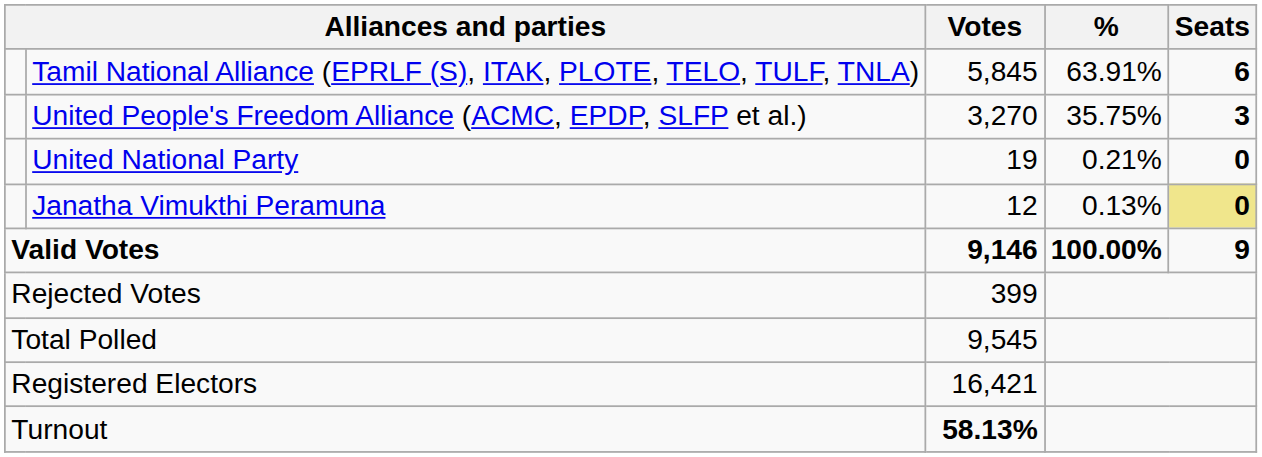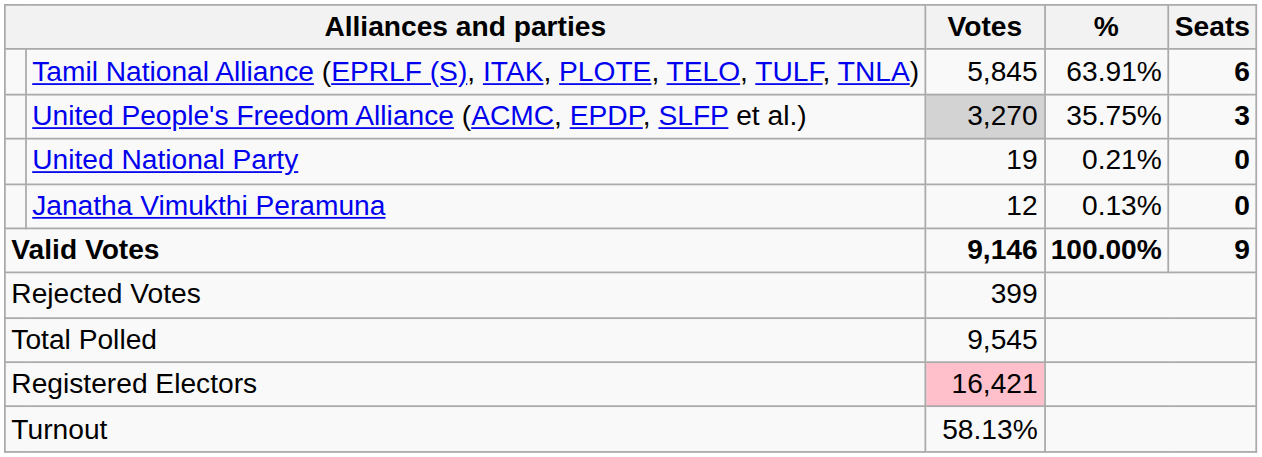(1002, 116) no background -> (1002, 116) lightgrey background
(1242, 205) khaki background -> (1242, 205) no background
(995, 384) no background -> (995, 384) pink background
(990, 428) bold -> (990, 428) normal
